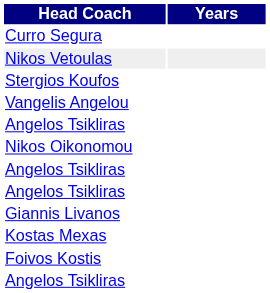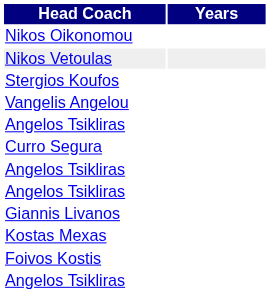(54, 36) Curro Segura -> (69, 36) Nikos Oikonomou
(69, 147) Nikos Oikonomou -> (54, 147) Curro Segura
